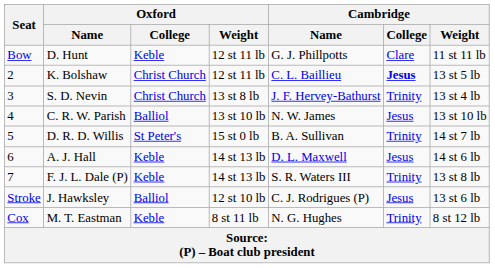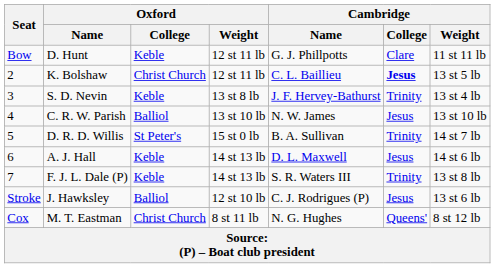(170, 95) Christ Church -> (149, 95) Keble
(149, 217) Keble -> (170, 217) Christ Church
(404, 217) Trinity -> (407, 217) Queens'
